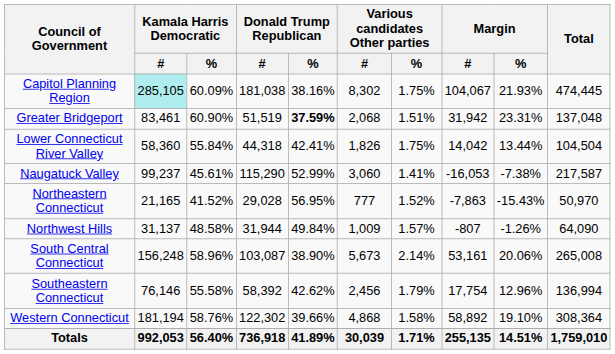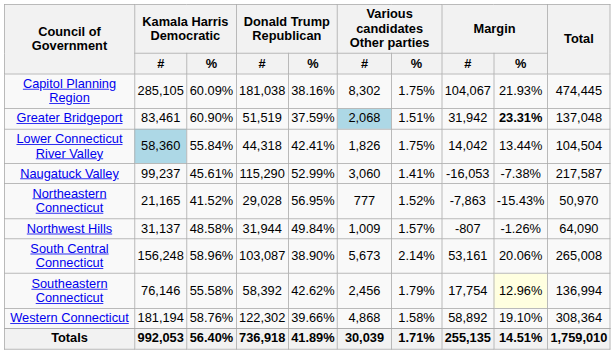(161, 91) paleturquoise background -> (161, 91) no background
(313, 118) bold -> (313, 118) normal
(364, 118) no background -> (364, 118) lightblue background
(521, 118) normal -> (521, 118) bold
(161, 146) no background -> (161, 146) lightblue background
(521, 290) no background -> (521, 290) lightyellow background
